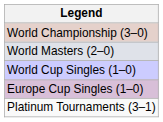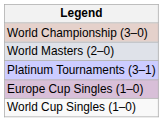(71, 70) World Cup Singles (1–0) -> (81, 70) Platinum Tournaments (3–1)
(81, 107) Platinum Tournaments (3–1) -> (71, 107) World Cup Singles (1–0)
